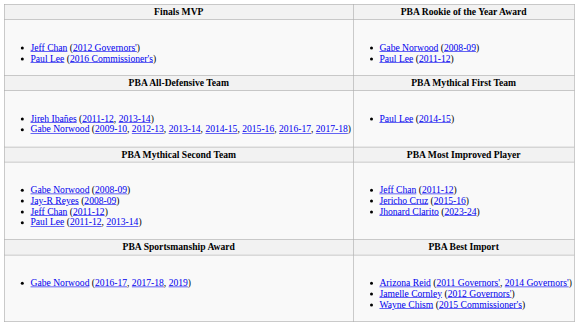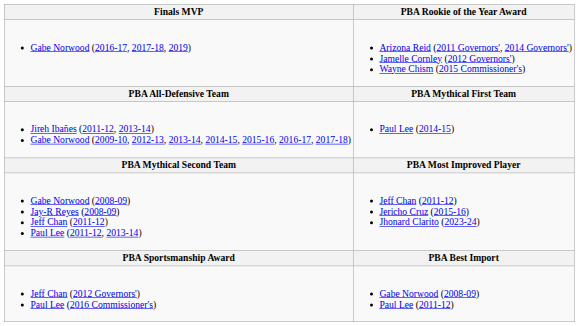rows swapped: (179, 53) <-> (179, 283)
